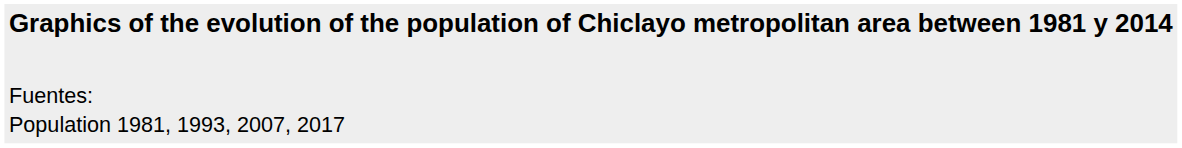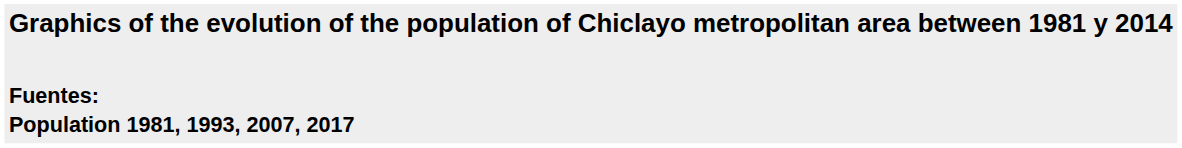(177, 110) normal -> (182, 108) bold
